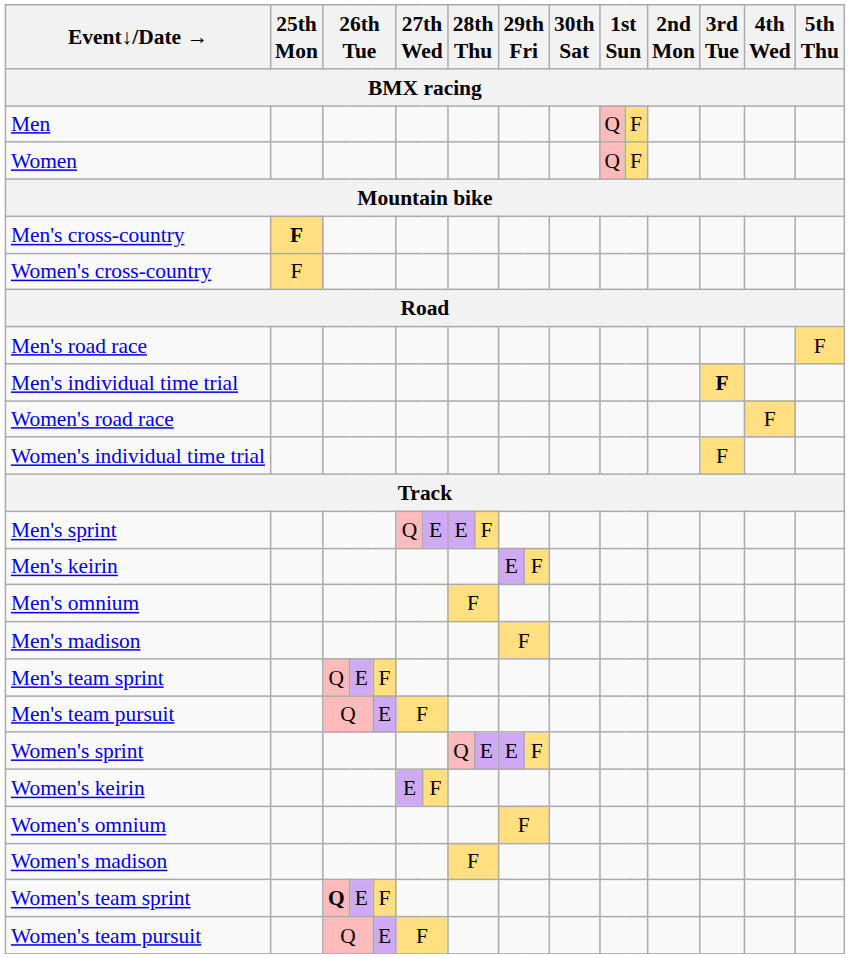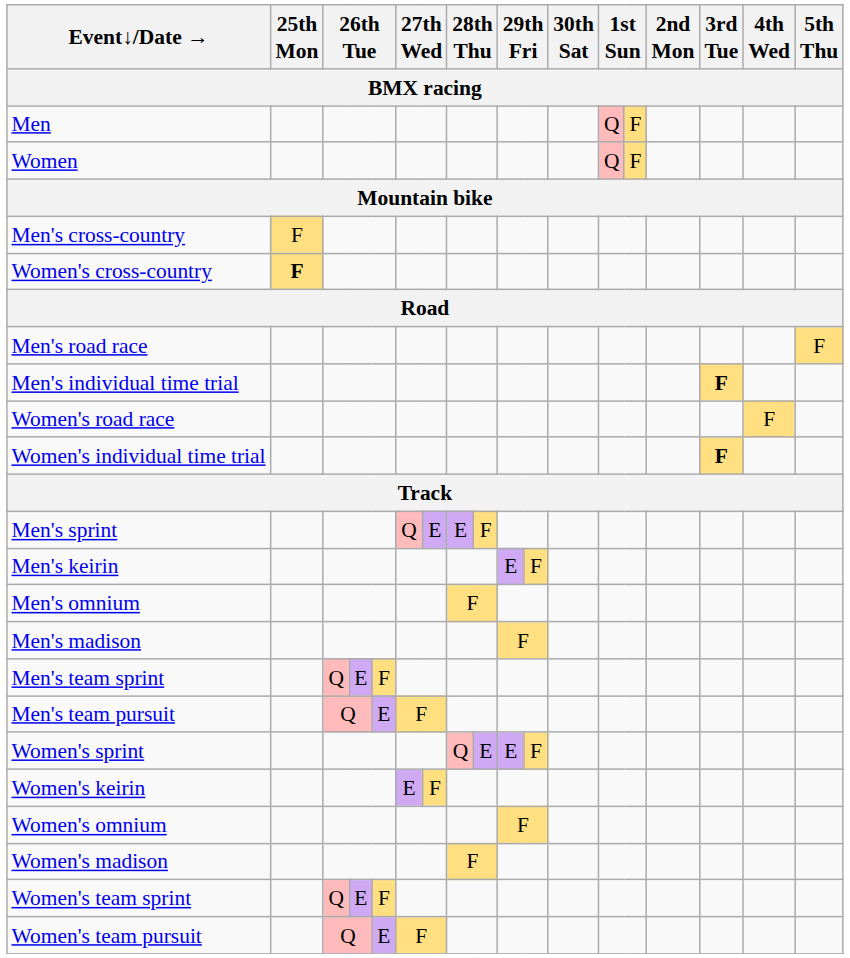(296, 234) bold -> (297, 234) normal
(296, 271) normal -> (297, 271) bold
(722, 456) normal -> (721, 456) bold
(336, 898) bold -> (336, 898) normal
